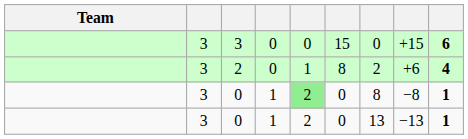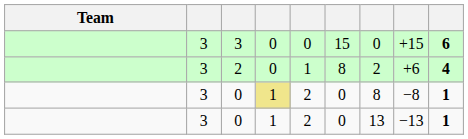(273, 95) no background -> (273, 95) khaki background
(307, 95) lightgreen background -> (307, 95) no background
